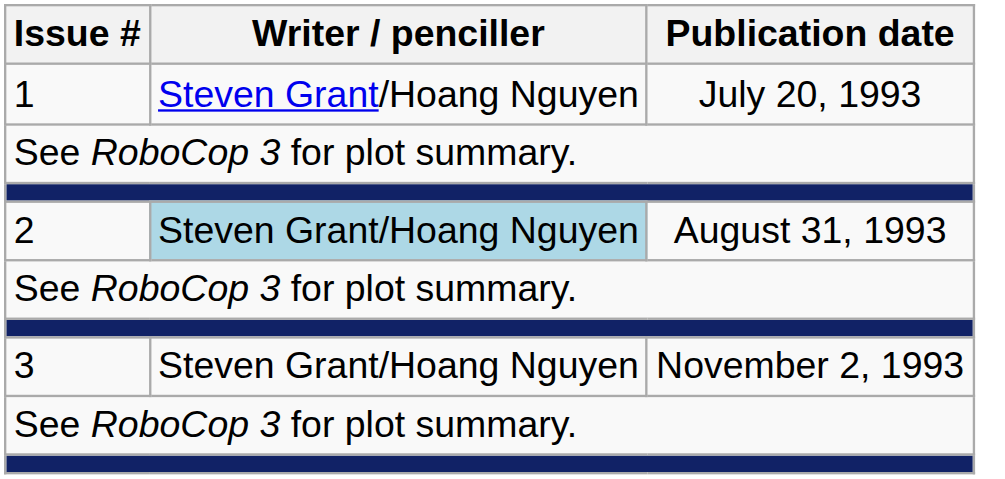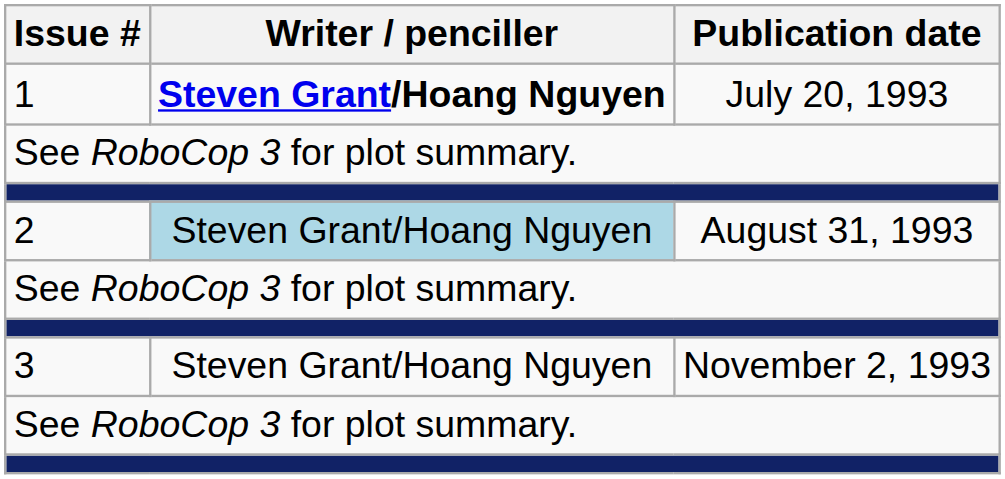(398, 93) normal -> (412, 93) bold
